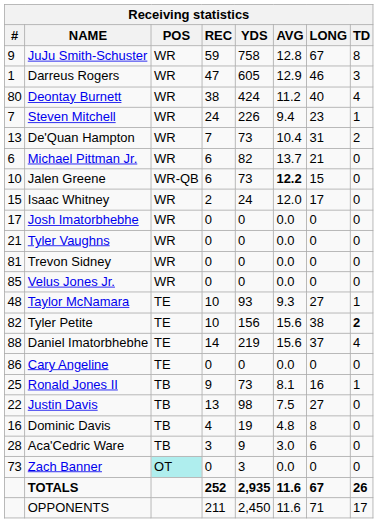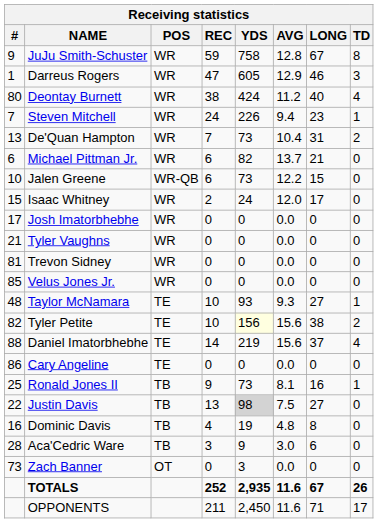(289, 179) bold -> (289, 179) normal
(249, 323) no background -> (249, 323) lightyellow background
(357, 323) bold -> (357, 323) normal
(245, 405) no background -> (245, 405) lightgrey background
(163, 466) paleturquoise background -> (163, 466) no background
